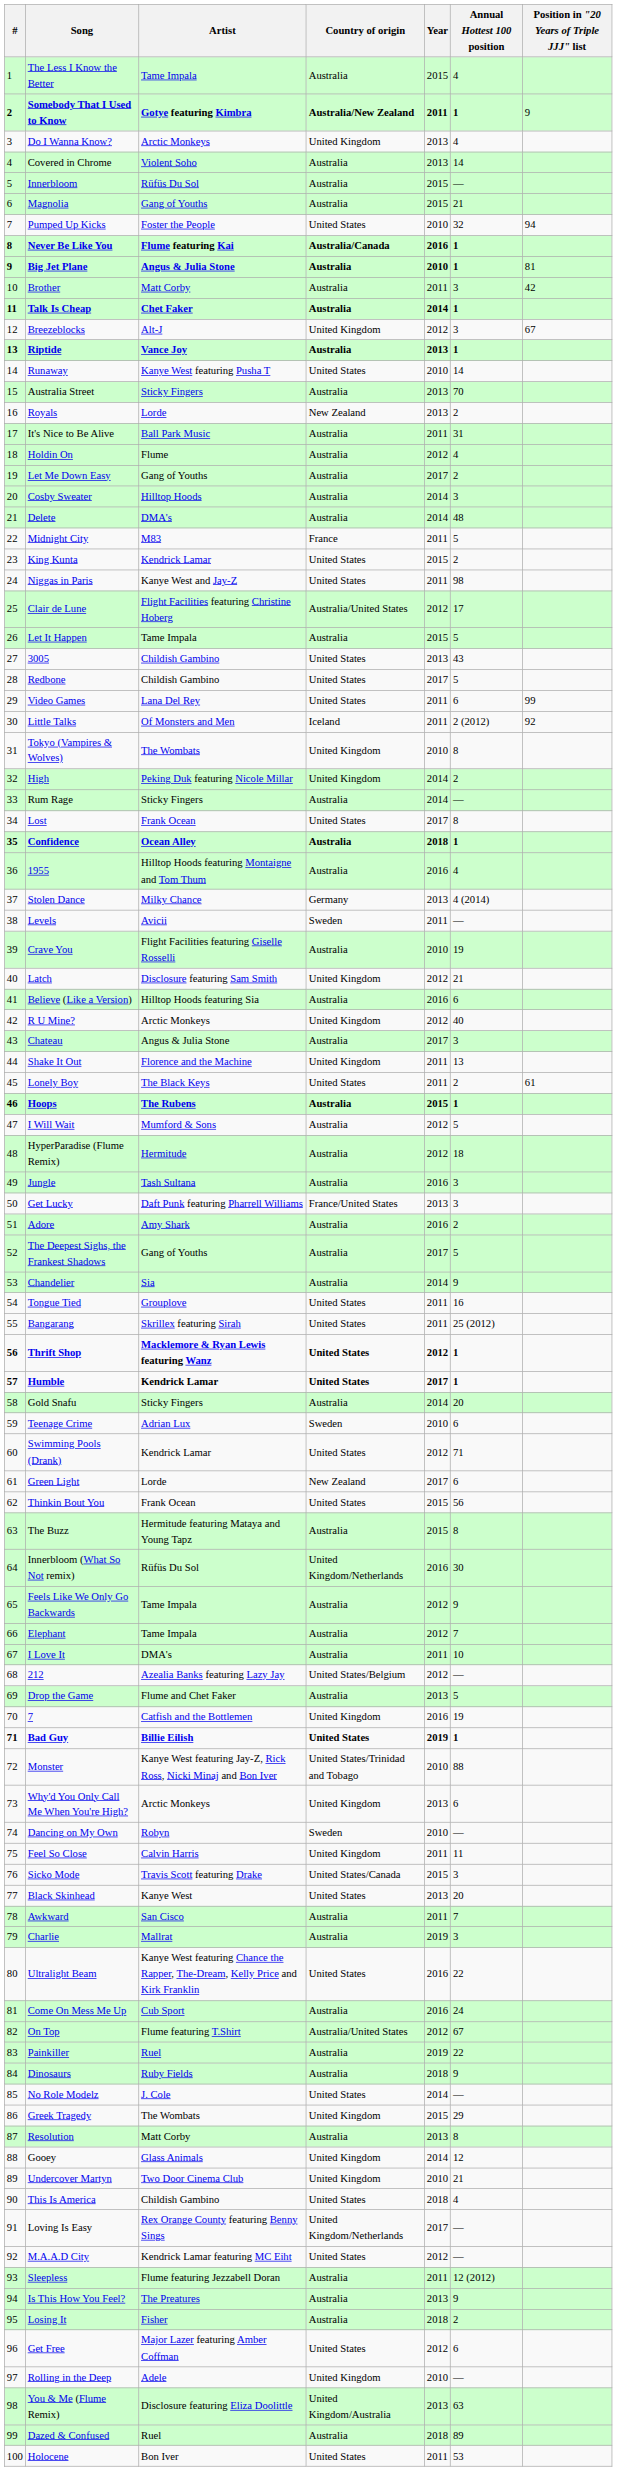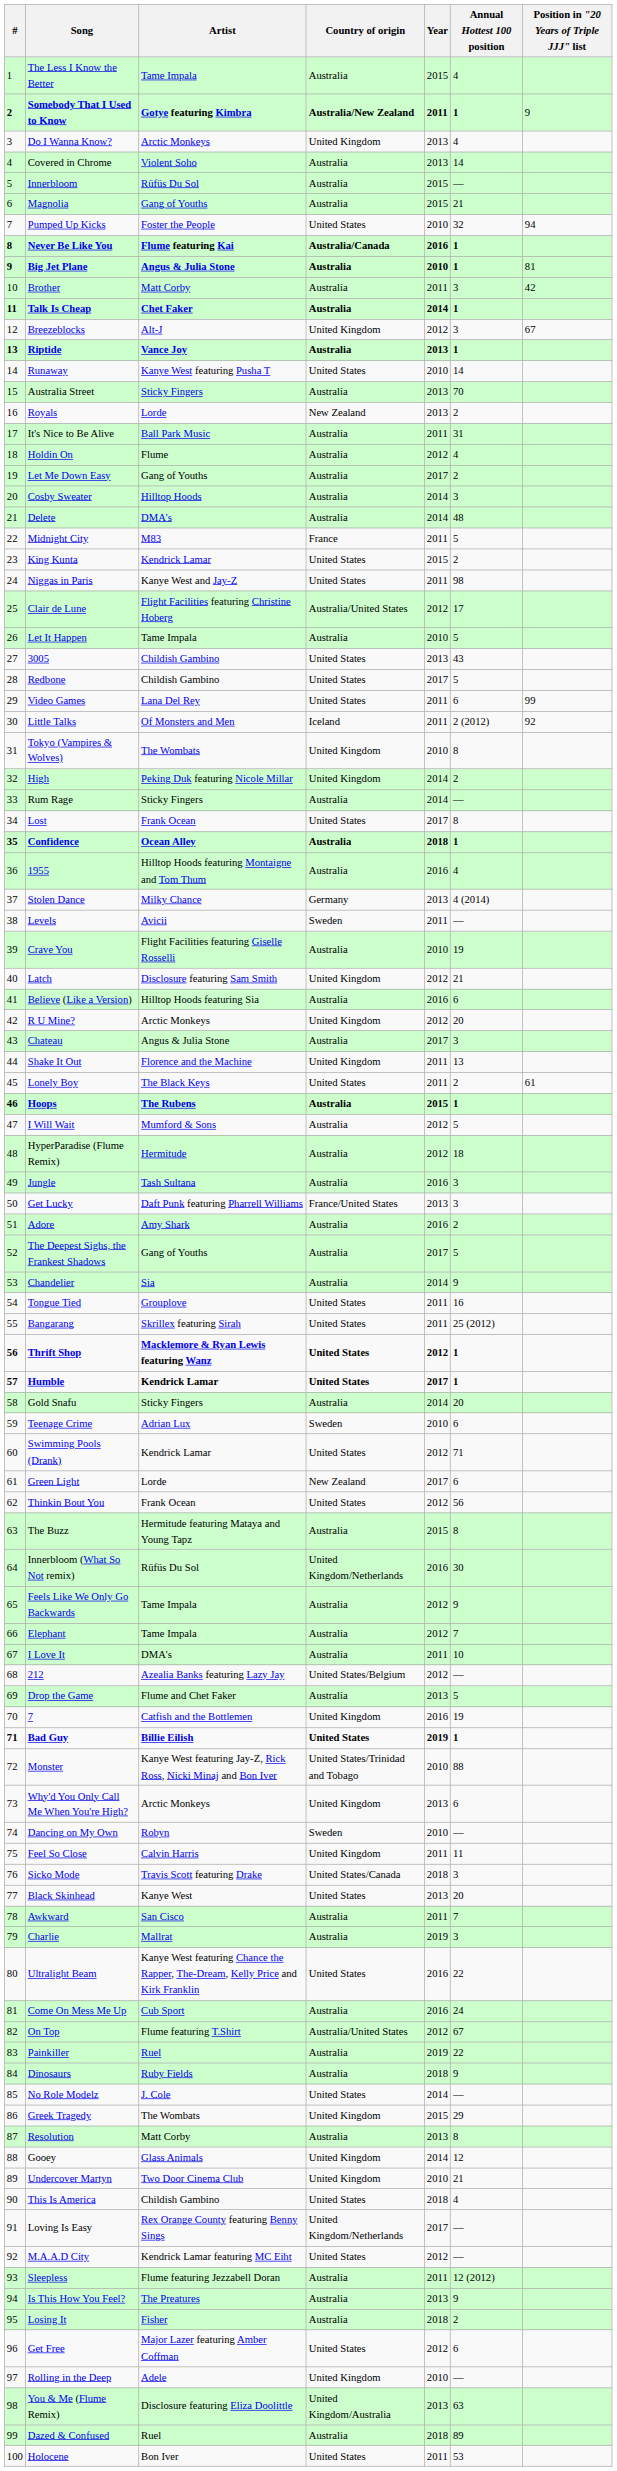(437, 638) 2015 -> (437, 638) 2010
(458, 1020) 40 -> (458, 1020) 20
(437, 1502) 2015 -> (437, 1502) 2012
(437, 1874) 2015 -> (437, 1874) 2018
